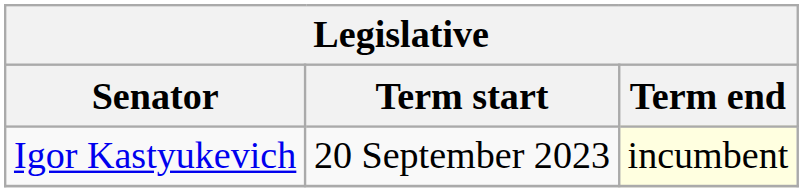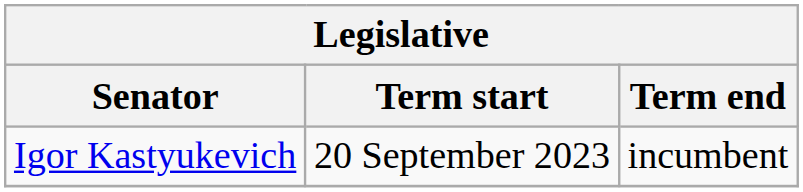(708, 155) lightyellow background -> (708, 155) no background
